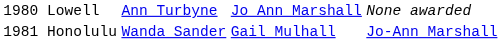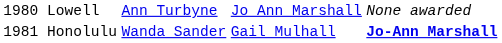(432, 32) normal -> (432, 32) bold
